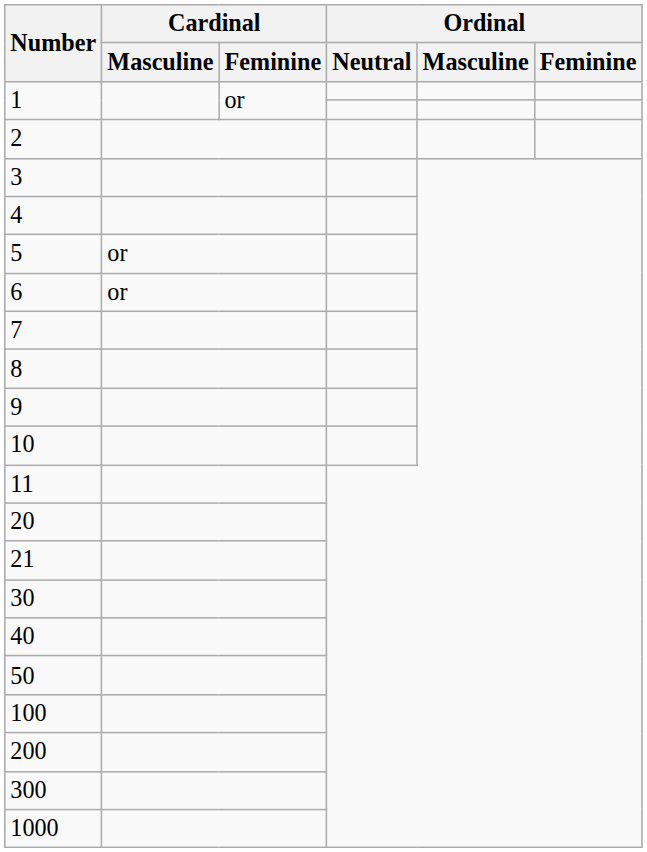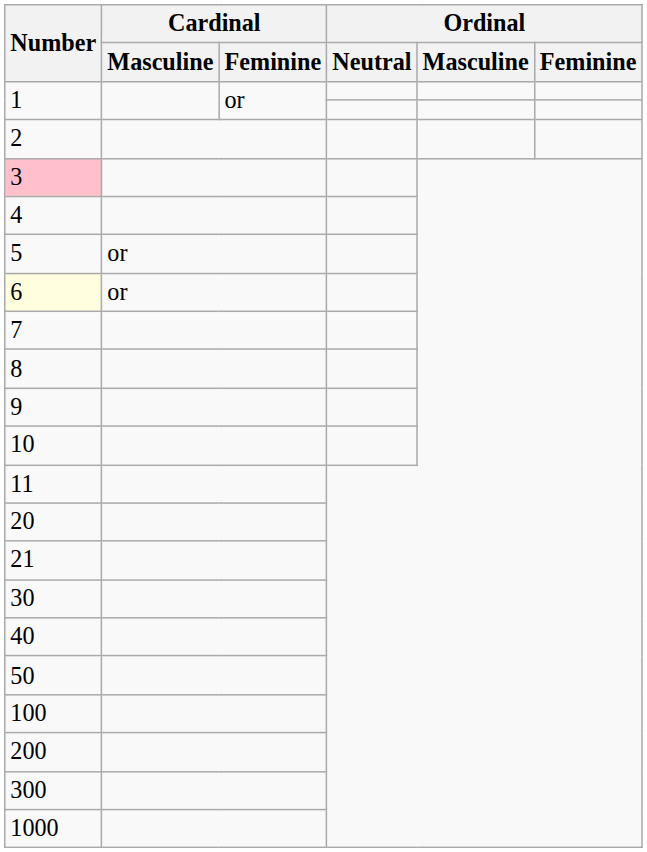(16, 176) no background -> (16, 176) pink background
(16, 291) no background -> (16, 291) lightyellow background
